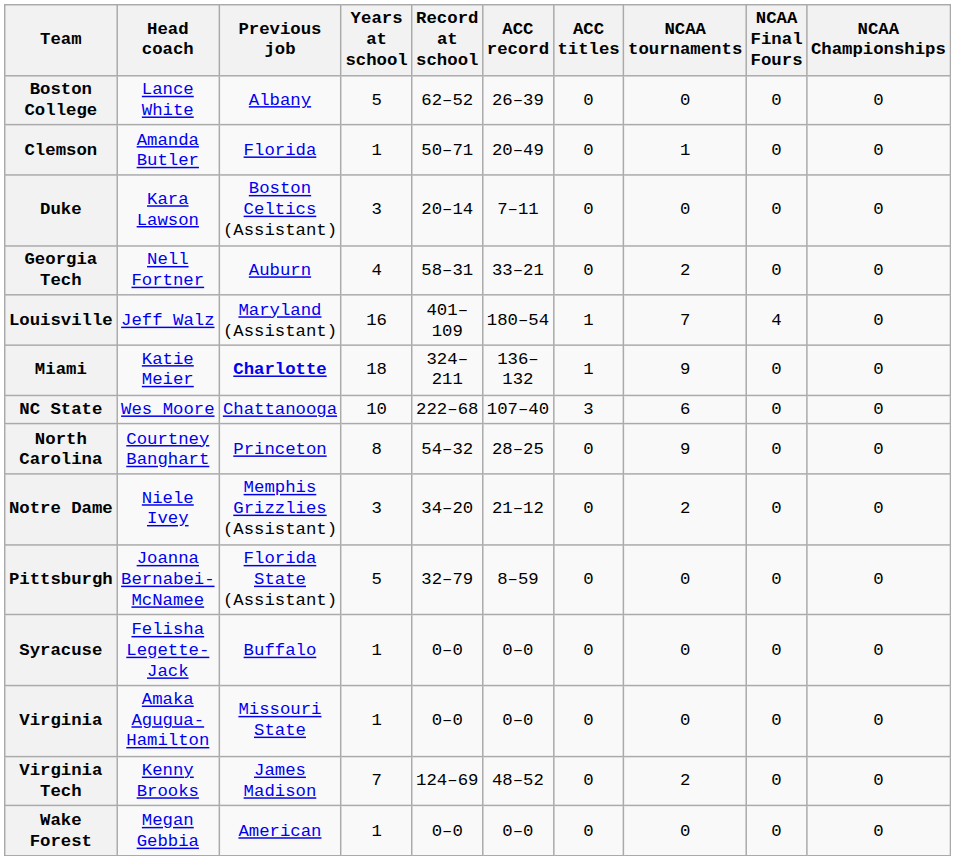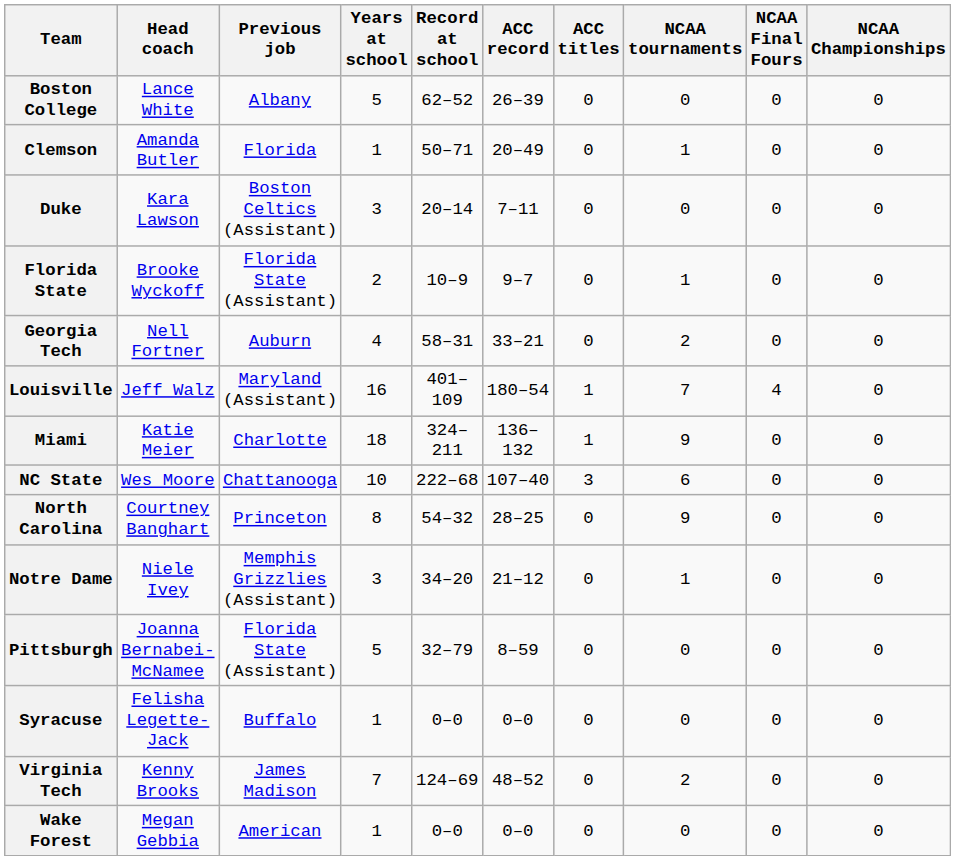+ row: (61, 280)
(280, 370) bold -> (280, 440) normal
(685, 509) 2 -> (685, 579) 1
- row: (61, 720)
